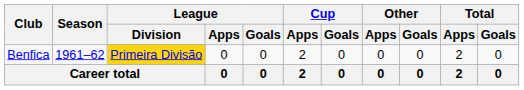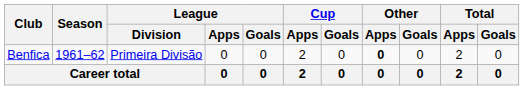(156, 54) gold background -> (156, 54) no background
(381, 54) normal -> (381, 54) bold
